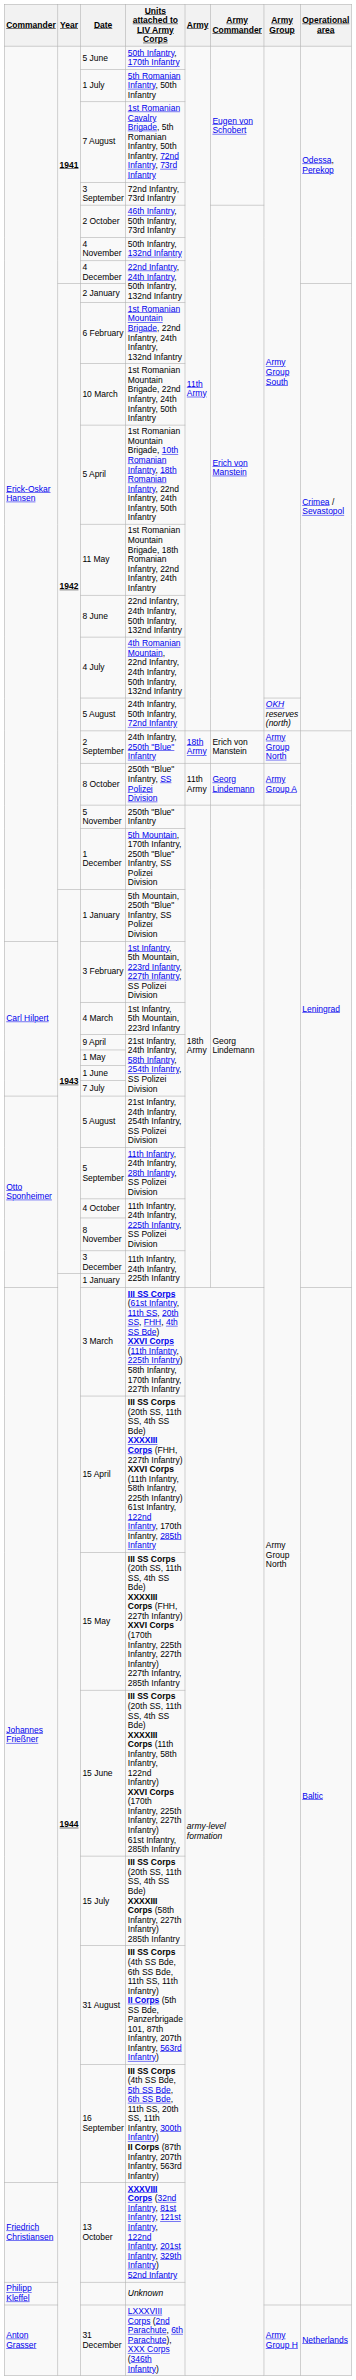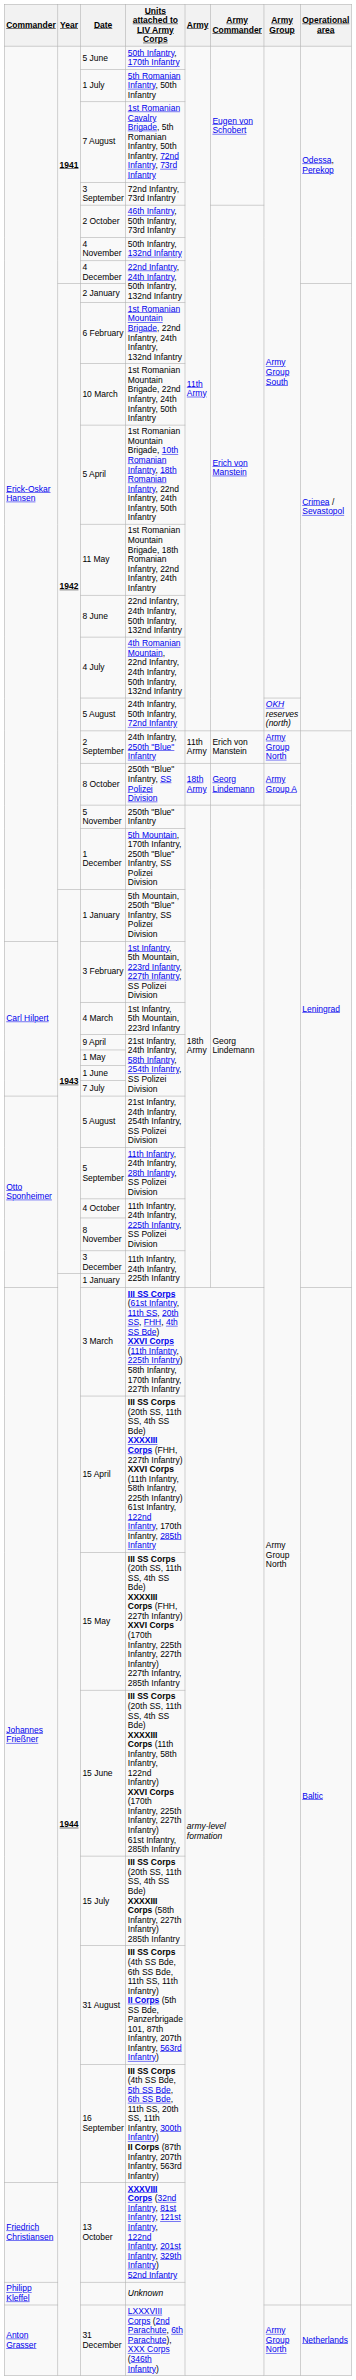(197, 747) 18th Army -> (197, 747) 11th Army
(197, 784) 11th Army -> (197, 784) 18th Army
(282, 2340) Army Group H -> (278, 2340) Army Group North
